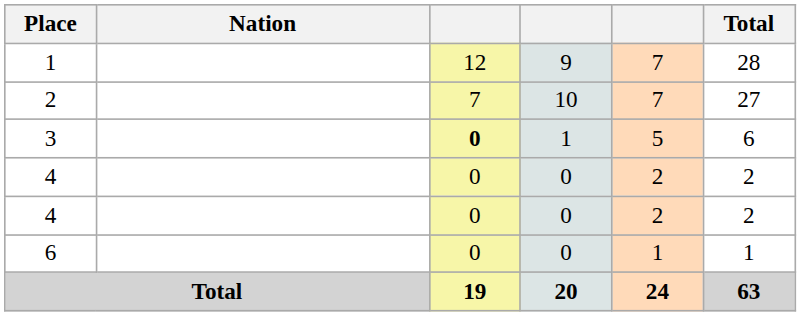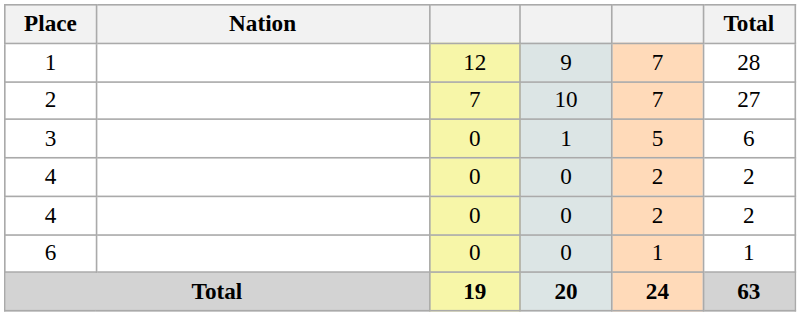(475, 138) bold -> (475, 138) normal
